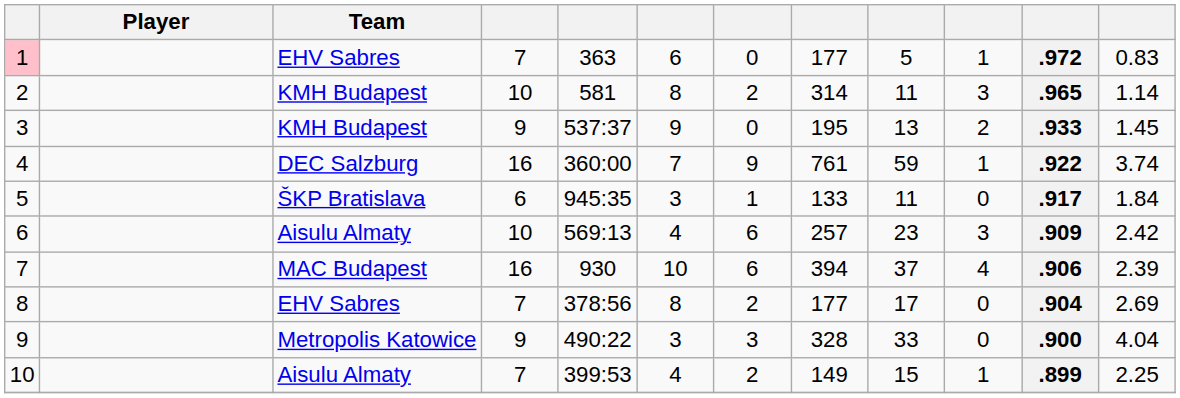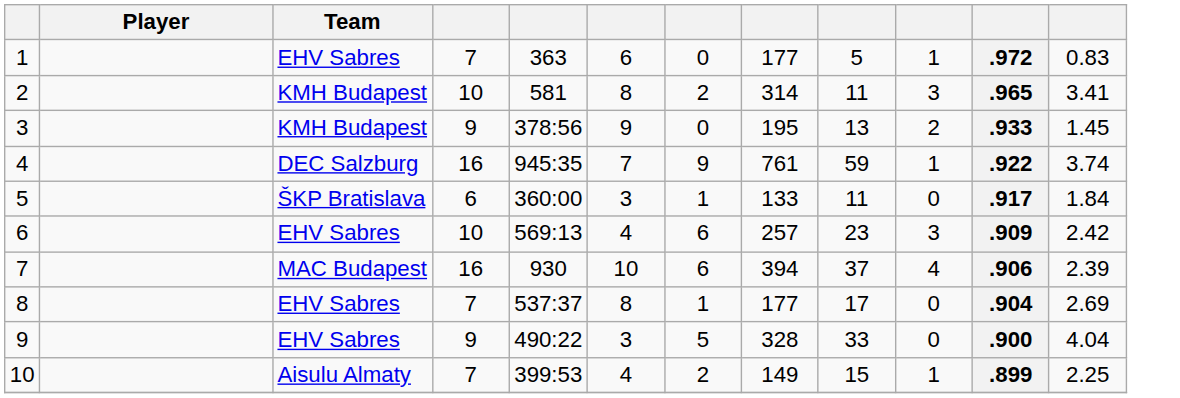(22, 57) pink background -> (22, 57) no background
(1137, 92) 1.14 -> (1088, 92) 3.41
(598, 127) 537:37 -> (548, 127) 378:56
(598, 163) 360:00 -> (548, 163) 945:35
(598, 198) 945:35 -> (548, 198) 360:00
(344, 233) Aisulu Almaty -> (339, 233) EHV Sabres
(598, 304) 378:56 -> (548, 304) 537:37
(752, 304) 2 -> (703, 304) 1
(377, 339) Metropolis Katowice -> (339, 339) EHV Sabres
(752, 339) 3 -> (703, 339) 5
